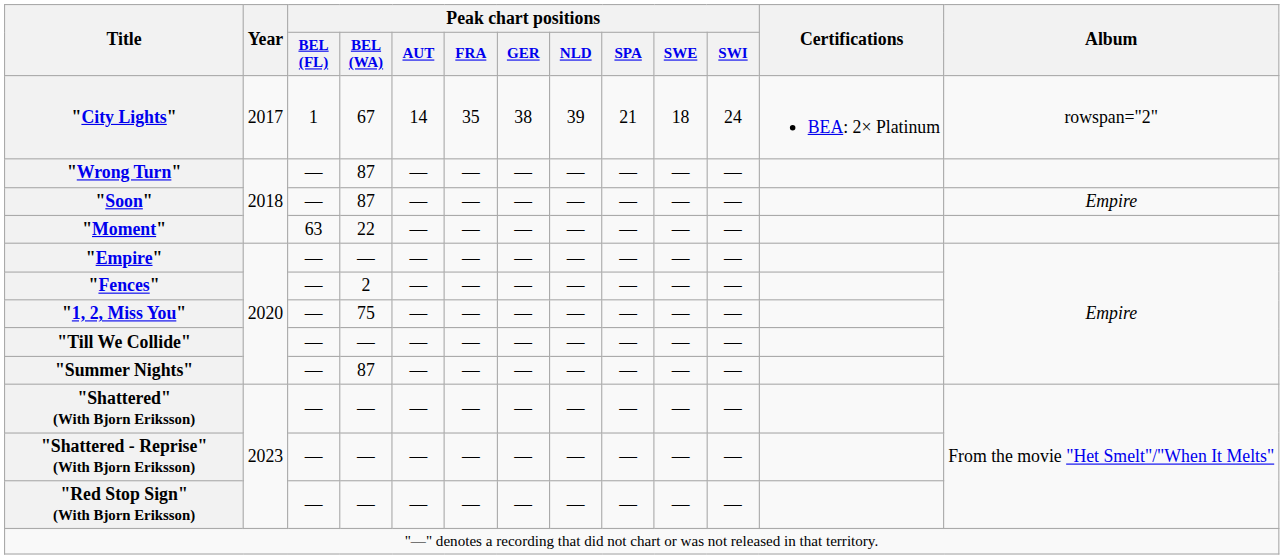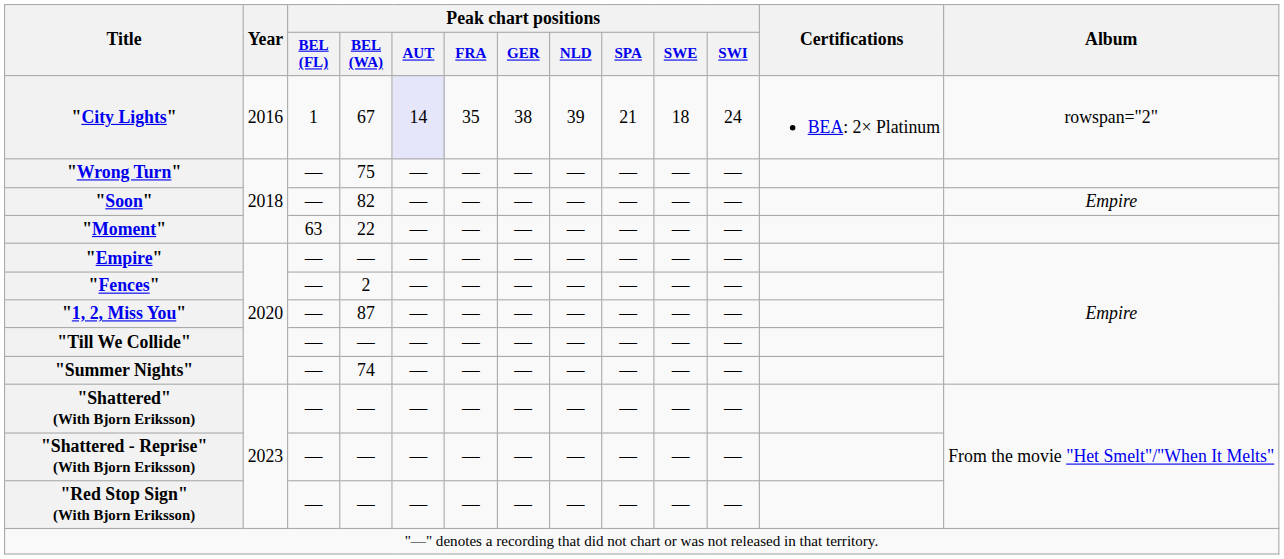(265, 117) 2017 -> (265, 117) 2016
(418, 117) no background -> (418, 117) lavender background
(366, 173) 87 -> (366, 173) 75
(366, 201) 87 -> (366, 201) 82
(366, 313) 75 -> (366, 313) 87
(366, 370) 87 -> (366, 370) 74
